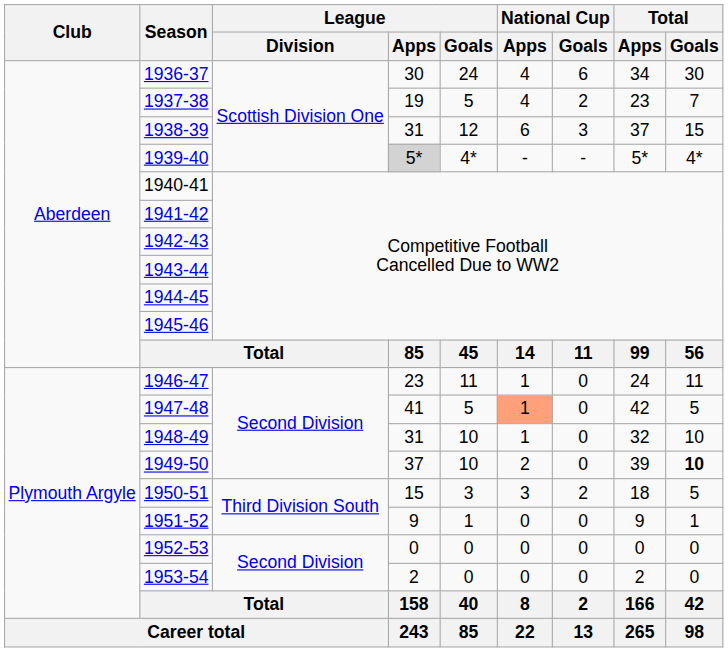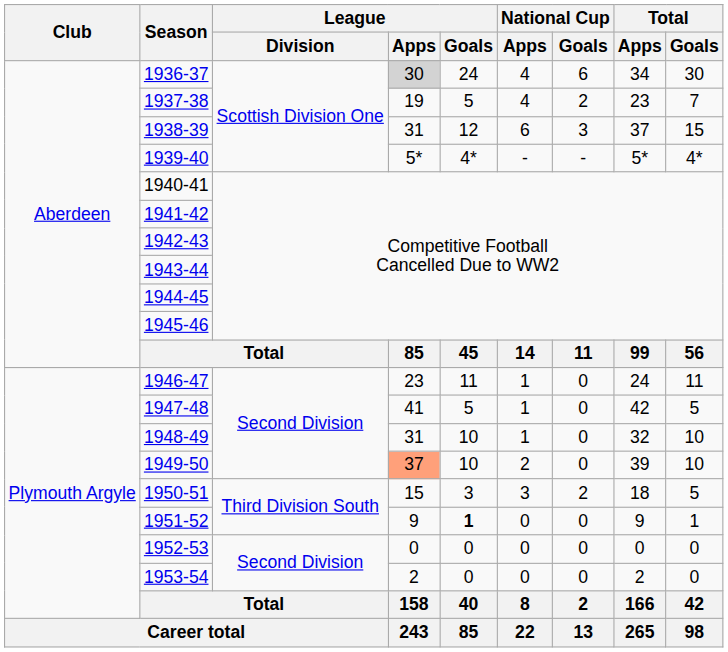(414, 74) no background -> (414, 74) lightgrey background
(414, 158) lightgrey background -> (414, 158) no background
(525, 409) lightsalmon background -> (525, 409) no background
(414, 465) no background -> (414, 465) lightsalmon background
(694, 465) bold -> (694, 465) normal
(469, 520) normal -> (469, 520) bold
